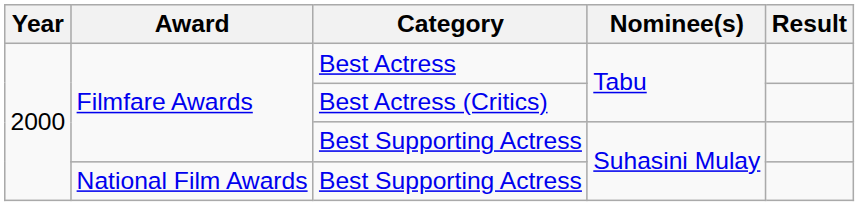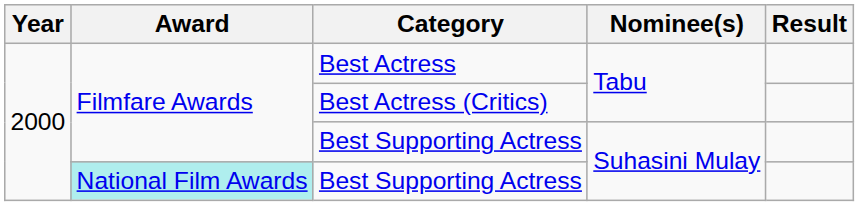(192, 180) no background -> (192, 180) paleturquoise background
